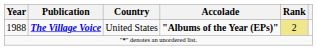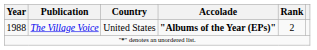(66, 27) bold -> (65, 27) normal
(294, 27) khaki background -> (292, 27) no background
